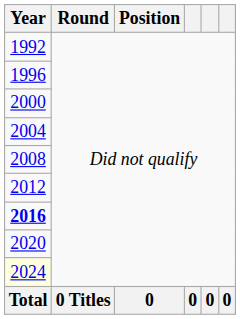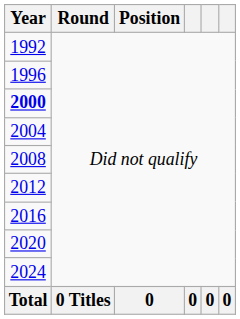(28, 103) normal -> (28, 103) bold
(28, 215) bold -> (28, 215) normal
(28, 272) lightyellow background -> (28, 272) no background
